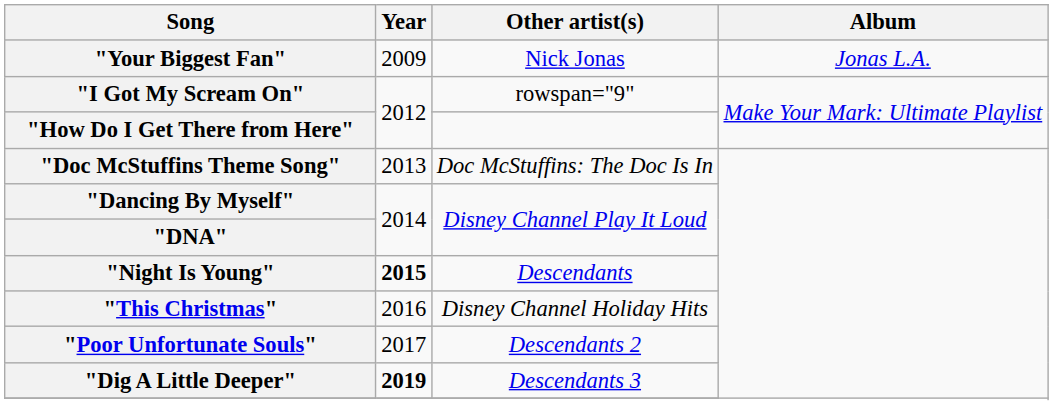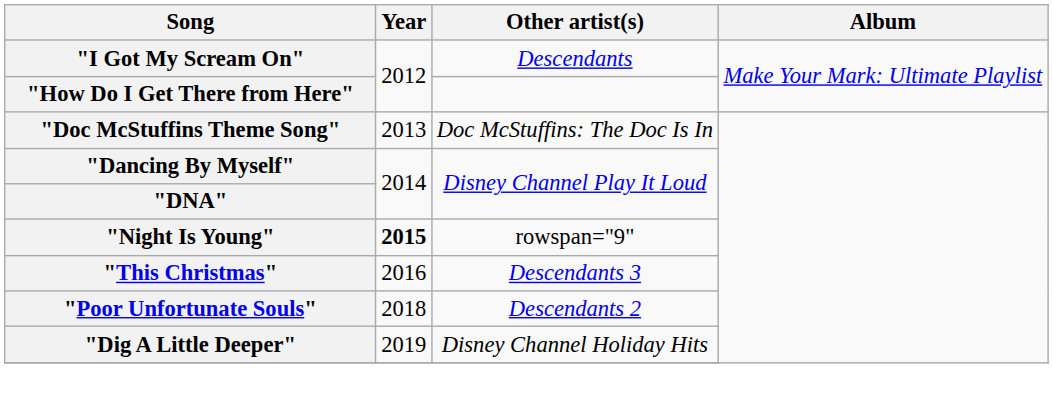- row: (190, 58)
(575, 93) rowspan="9" -> (575, 58) Descendants
(575, 272) Descendants -> (575, 237) rowspan="9"
(575, 308) Disney Channel Holiday Hits -> (575, 272) Descendants 3
(404, 344) 2017 -> (404, 308) 2018
(404, 380) bold -> (404, 344) normal
(575, 380) Descendants 3 -> (575, 344) Disney Channel Holiday Hits
